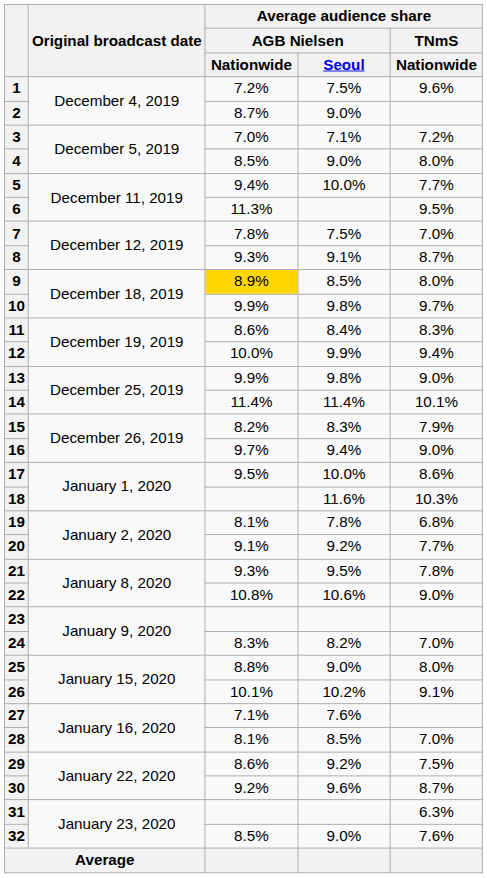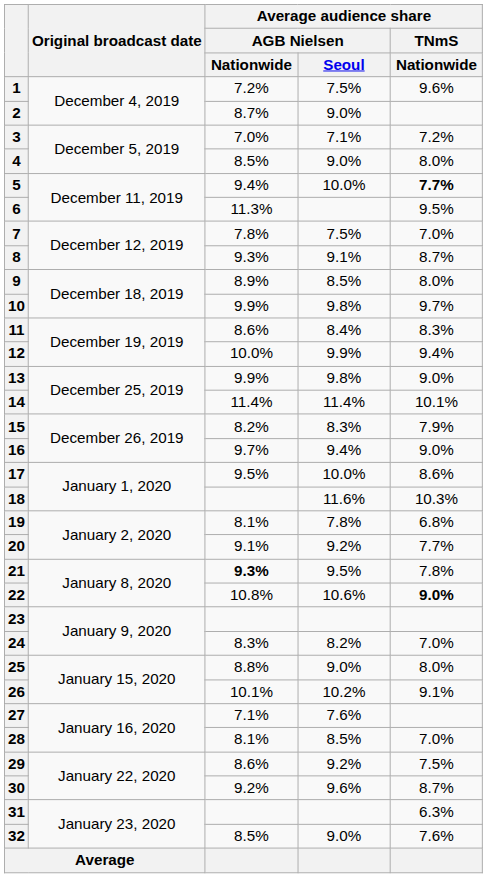(436, 185) normal -> (436, 185) bold
(251, 281) gold background -> (251, 281) no background
(251, 570) normal -> (251, 570) bold
(436, 595) normal -> (436, 595) bold
